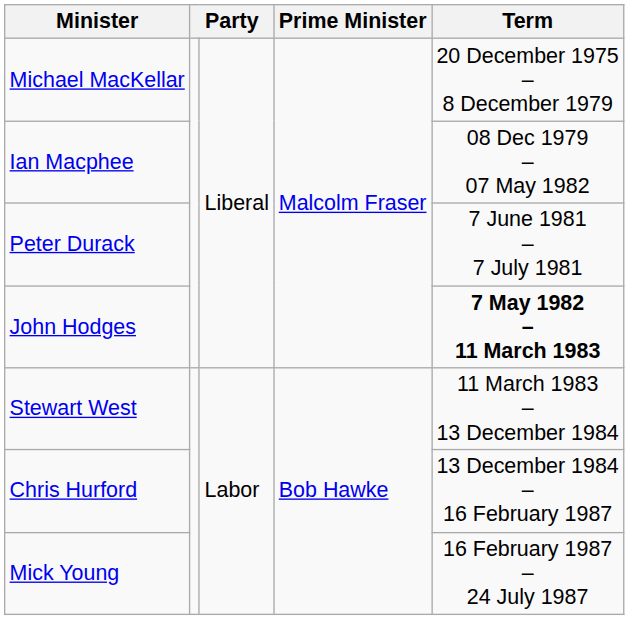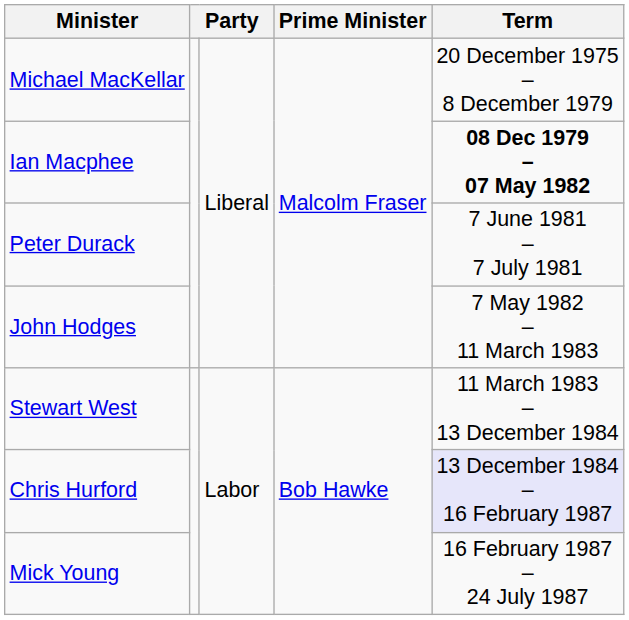(528, 161) normal -> (528, 161) bold
(528, 326) bold -> (528, 326) normal
(528, 490) no background -> (528, 490) lavender background
